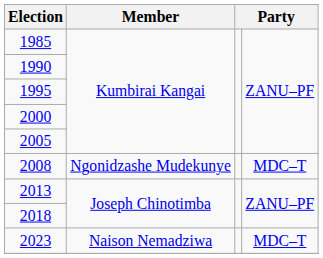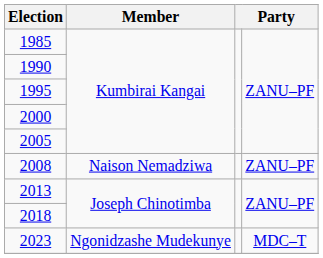(151, 166) Ngonidzashe Mudekunye -> (151, 166) Naison Nemadziwa
(280, 166) MDC–T -> (280, 166) ZANU–PF
(151, 240) Naison Nemadziwa -> (151, 240) Ngonidzashe Mudekunye
